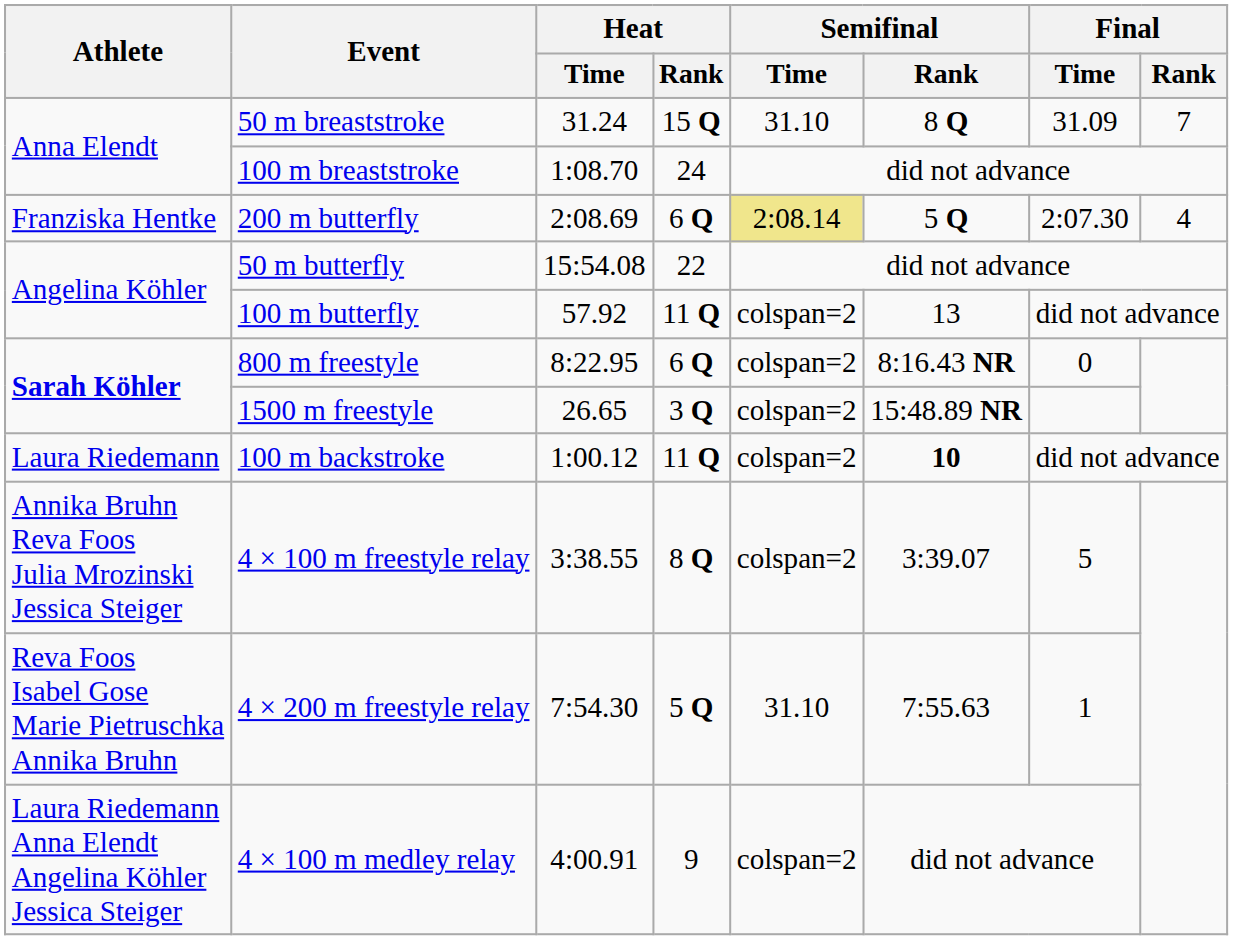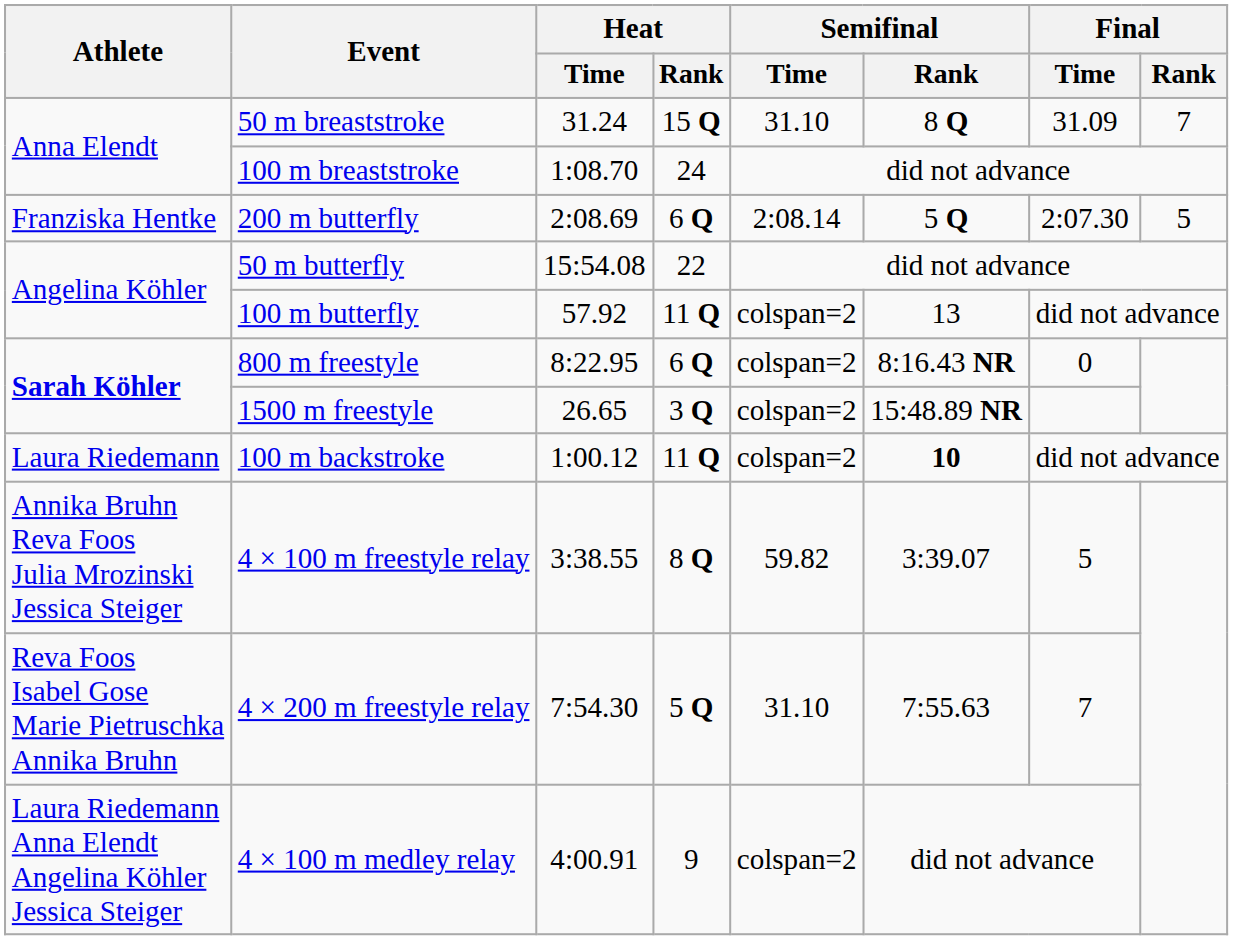(797, 218) khaki background -> (797, 218) no background
(1184, 218) 4 -> (1184, 218) 5
(797, 557) colspan=2 -> (797, 557) 59.82
(1085, 708) 1 -> (1085, 708) 7
